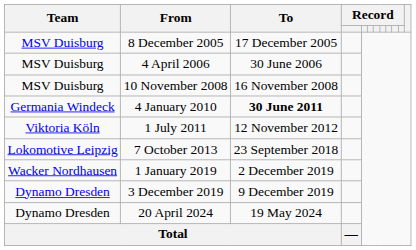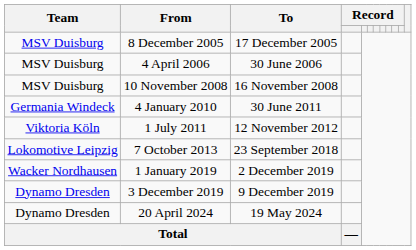(286, 106) bold -> (286, 106) normal
